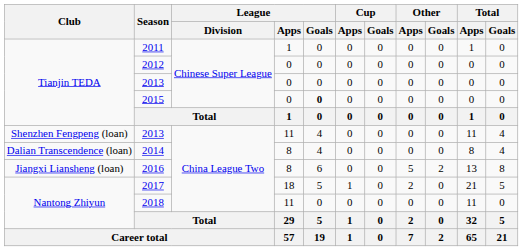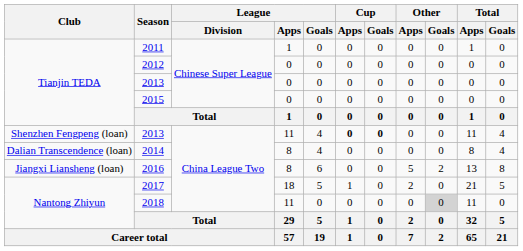(319, 99) bold -> (319, 99) normal
(350, 133) normal -> (350, 133) bold
(380, 133) normal -> (380, 133) bold
(441, 202) no background -> (441, 202) lightgrey background
